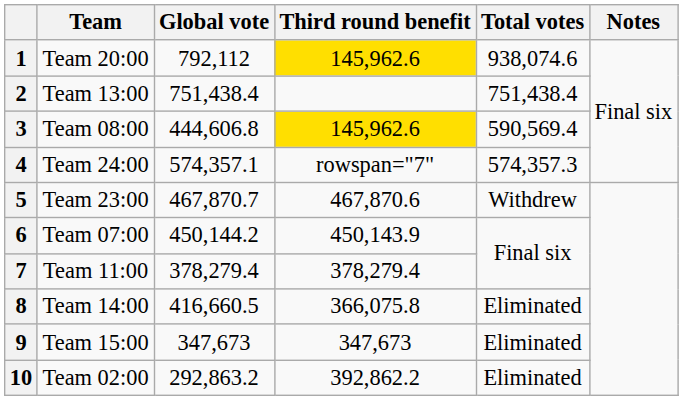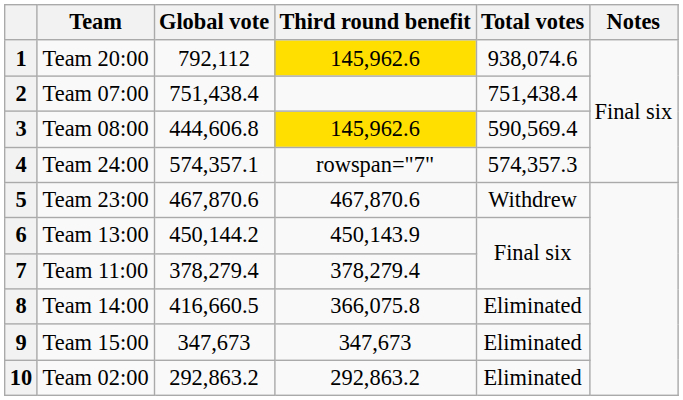(96, 93) Team 13:00 -> (96, 93) Team 07:00
(214, 199) 467,870.7 -> (214, 199) 467,870.6
(96, 235) Team 07:00 -> (96, 235) Team 13:00
(375, 377) 392,862.2 -> (375, 377) 292,863.2
